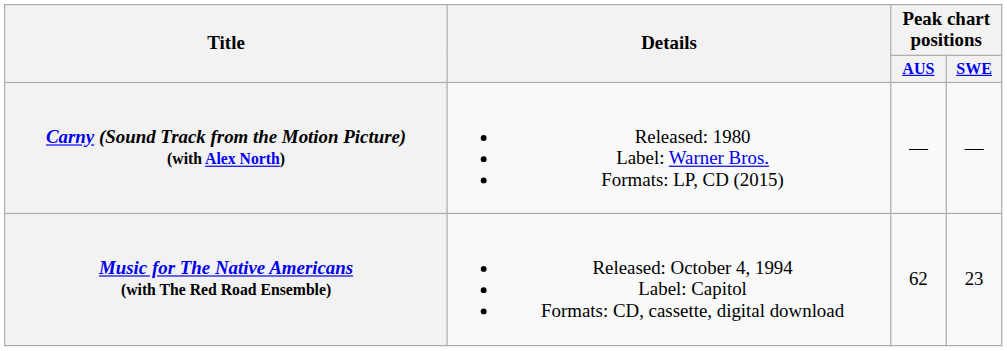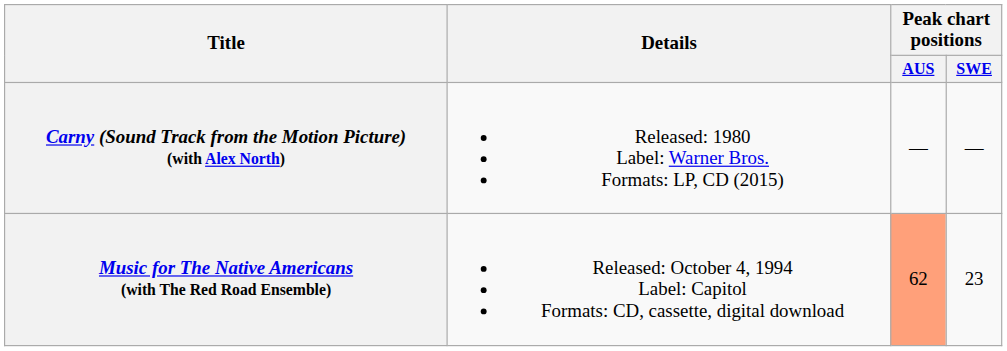(918, 279) no background -> (918, 279) lightsalmon background
